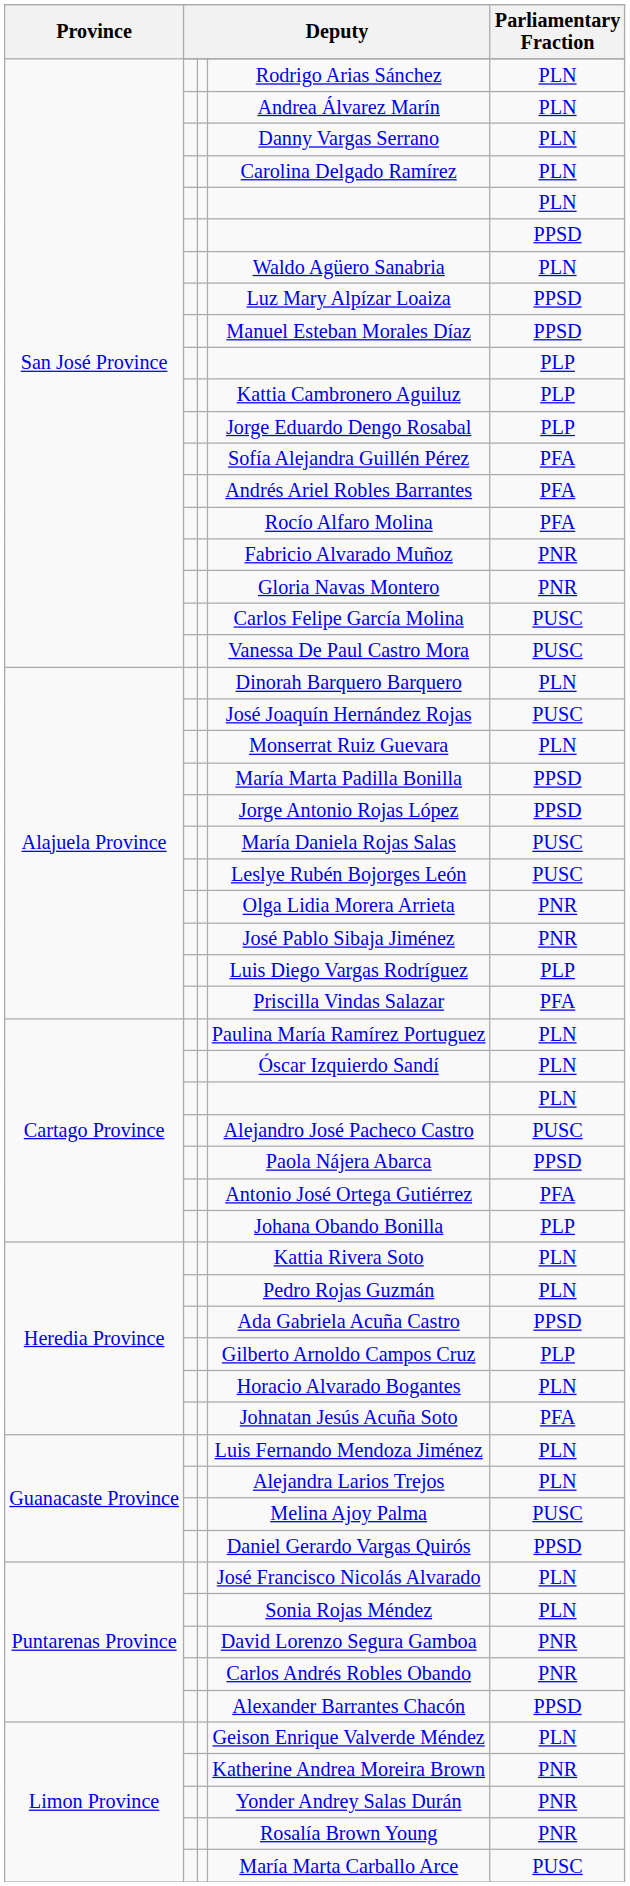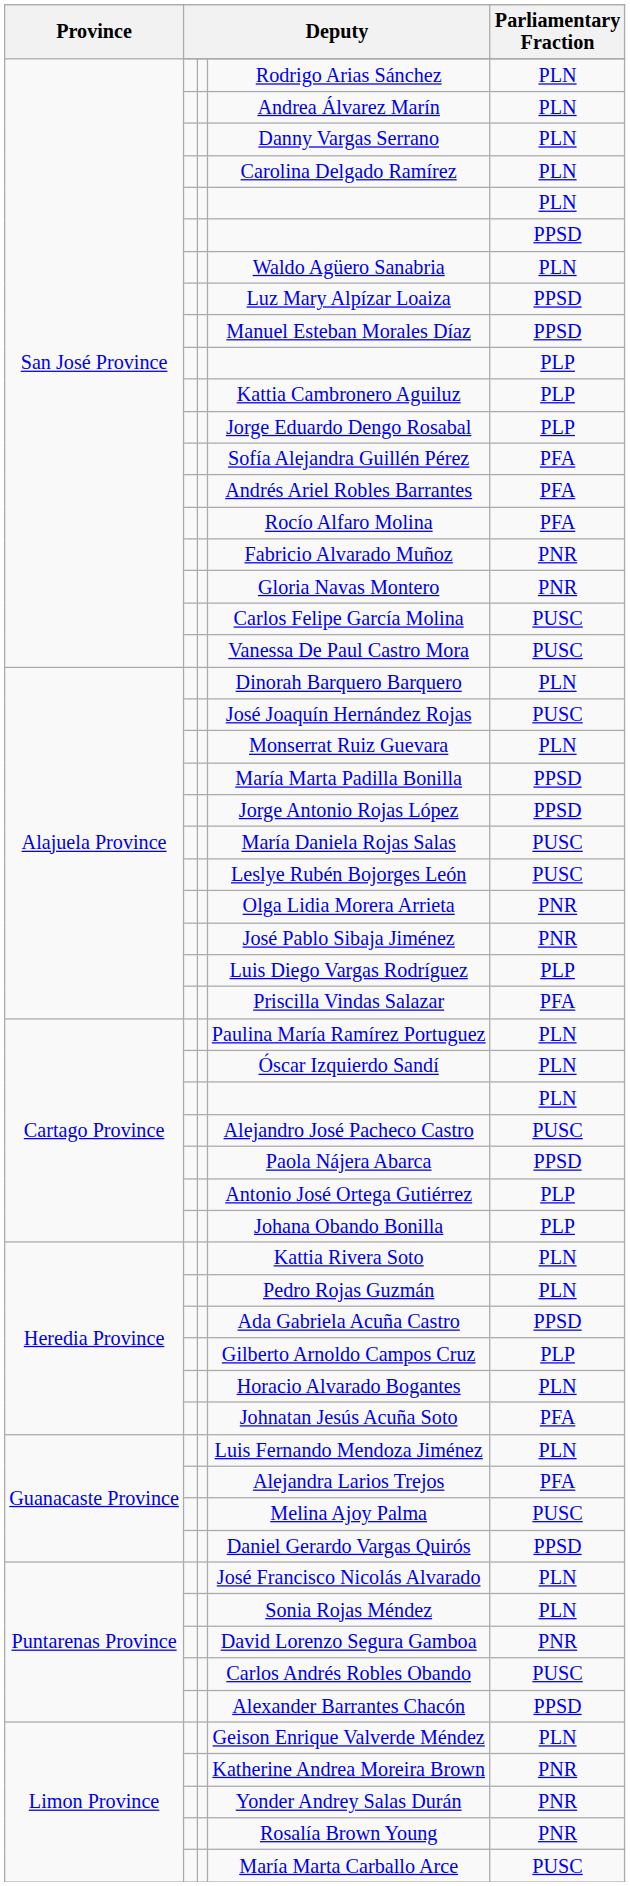(558, 1194) PFA -> (558, 1194) PLP
(558, 1481) PLN -> (558, 1481) PFA
(558, 1673) PNR -> (558, 1673) PUSC
